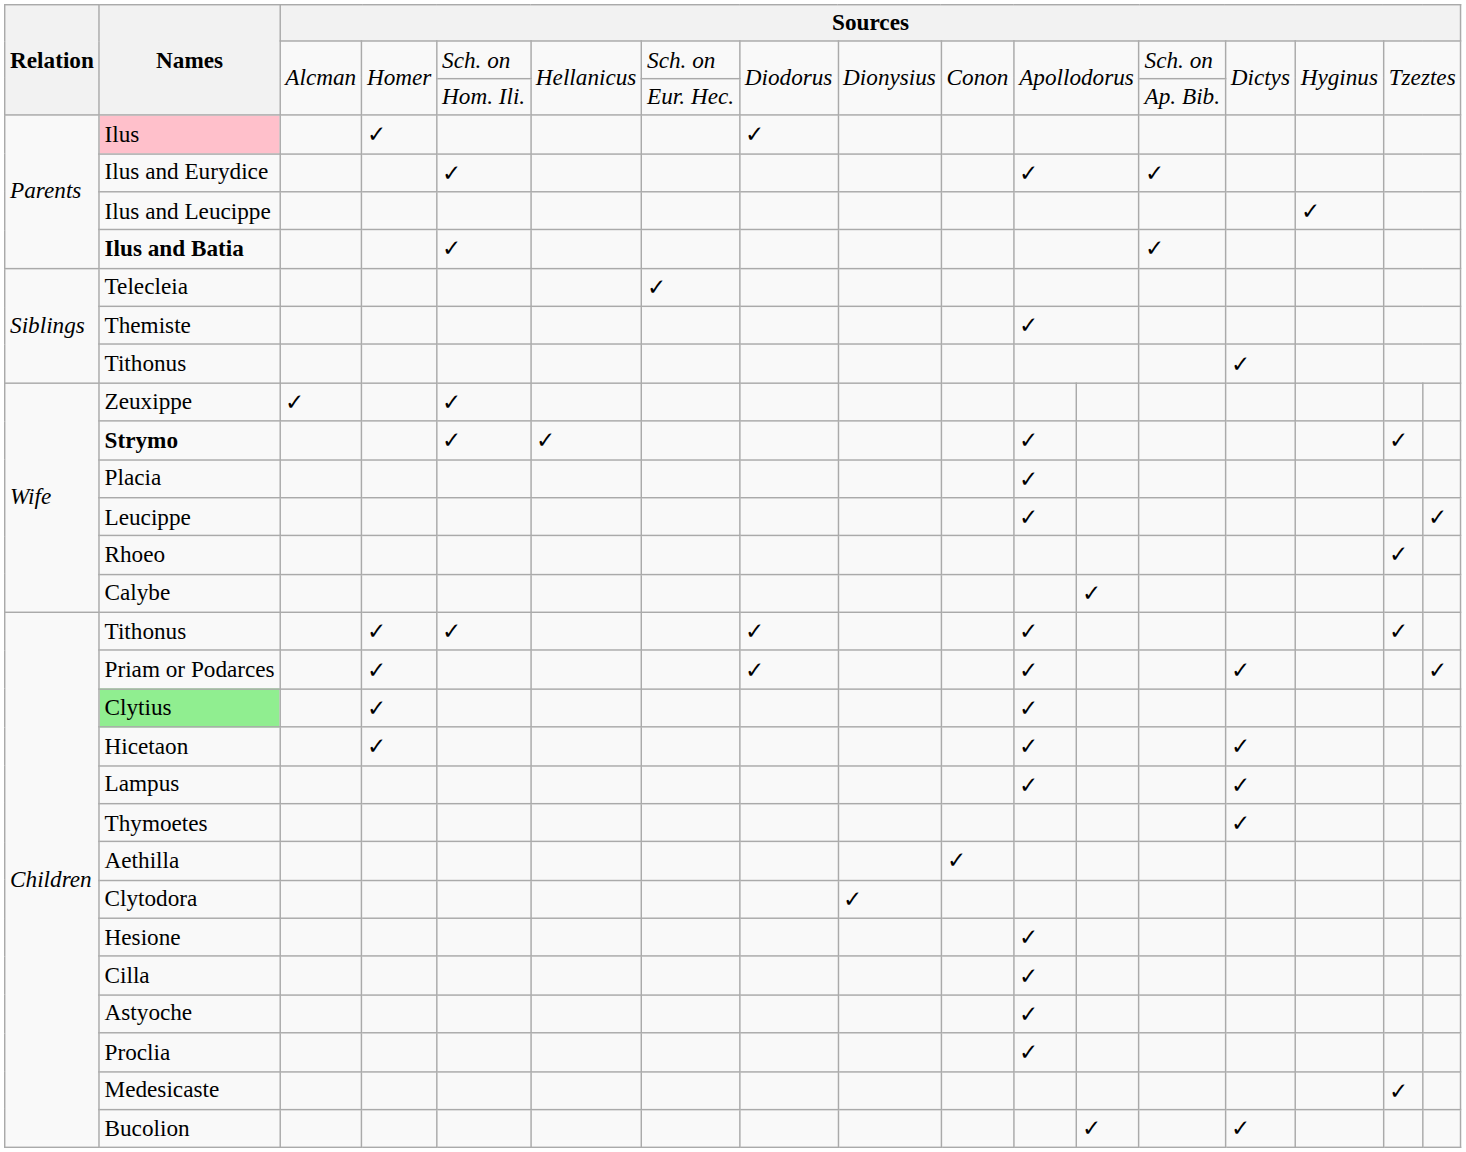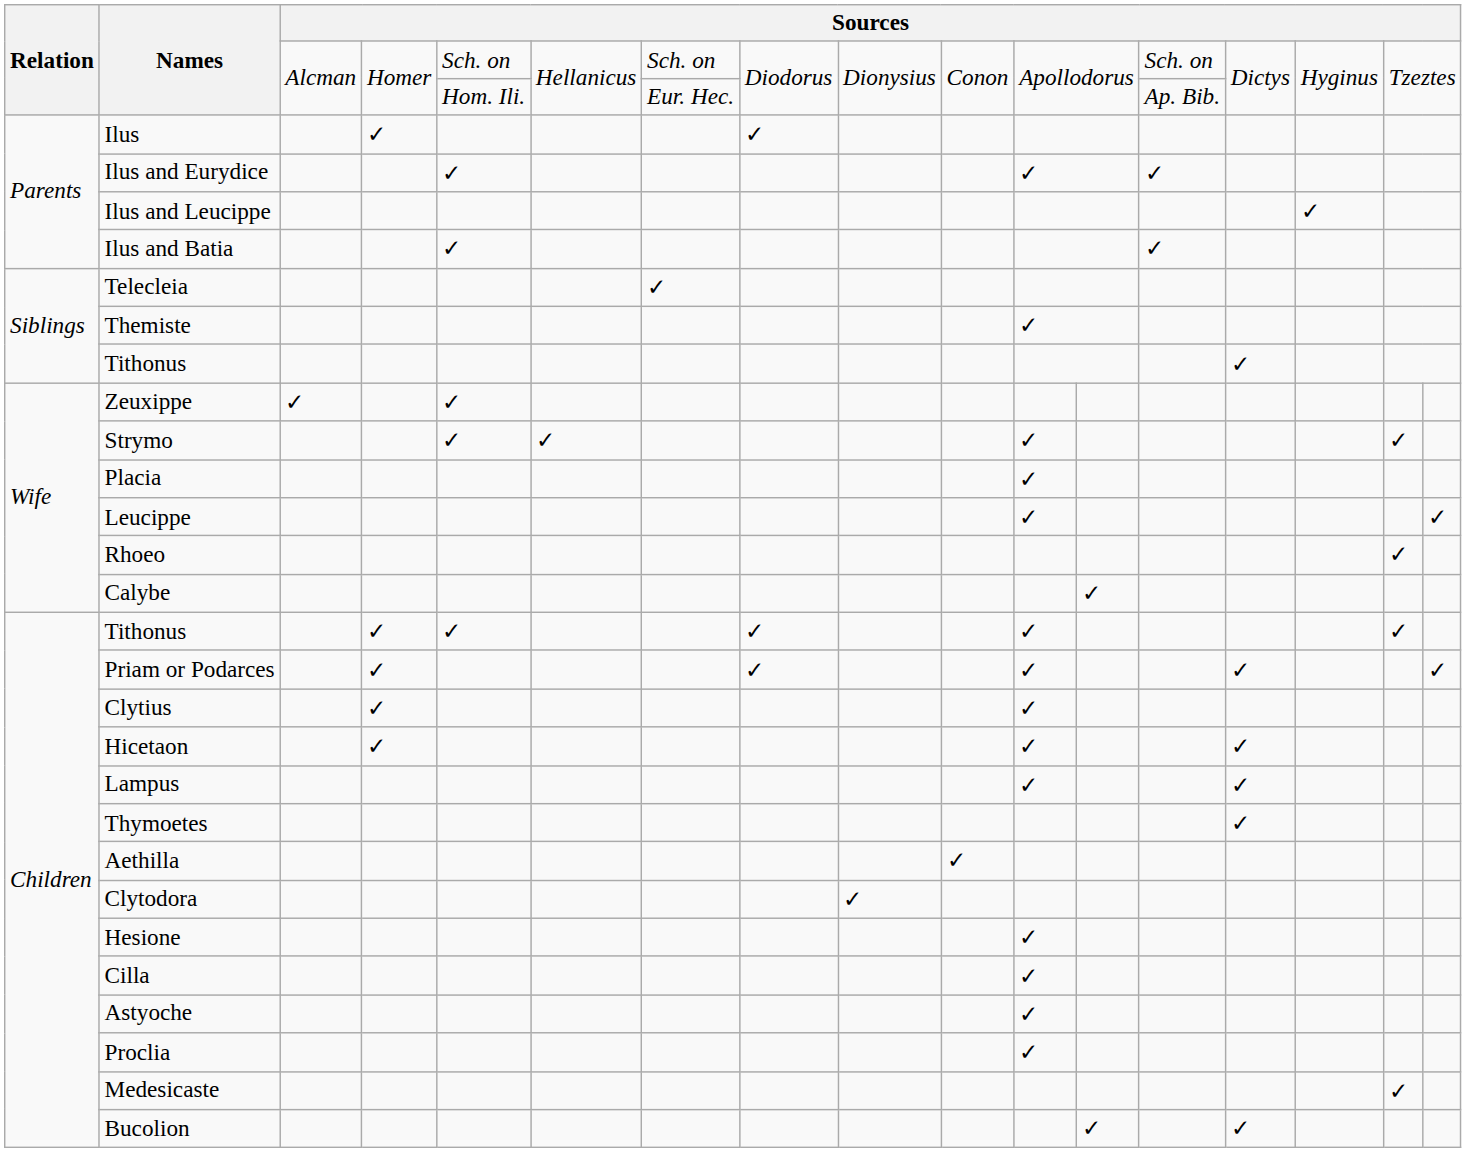(122, 134) pink background -> (122, 134) no background
(174, 248) bold -> (169, 248) normal
(141, 439) bold -> (139, 439) normal
(138, 707) lightgreen background -> (138, 707) no background
